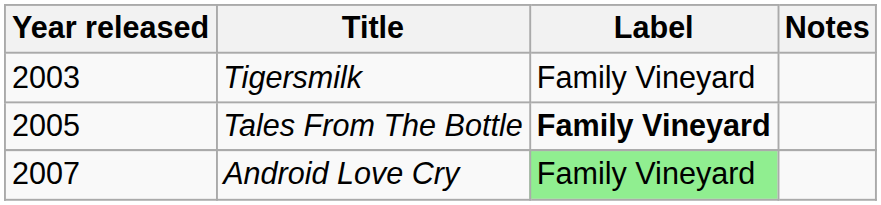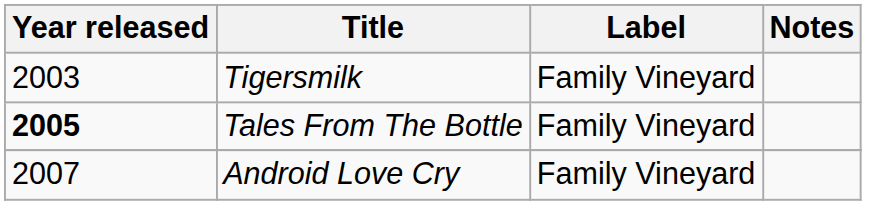(46, 125) normal -> (46, 125) bold
(654, 125) bold -> (646, 125) normal
(646, 174) lightgreen background -> (646, 174) no background
